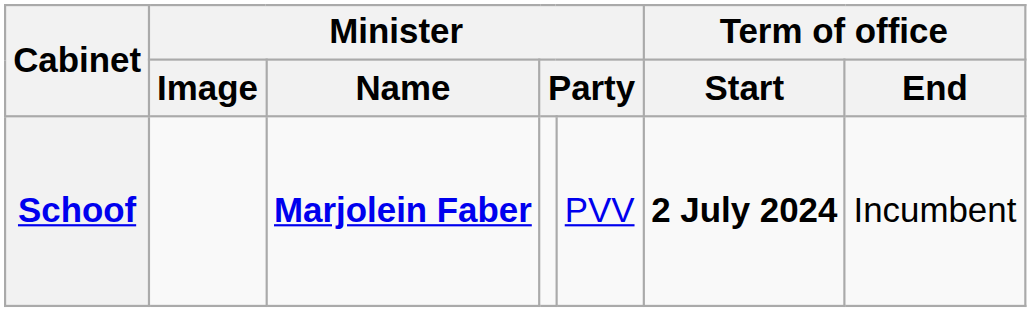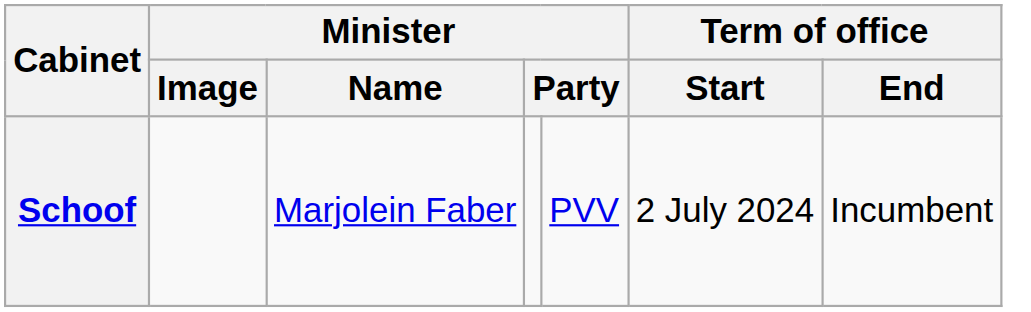(403, 210) bold -> (395, 210) normal
(744, 210) bold -> (725, 210) normal
